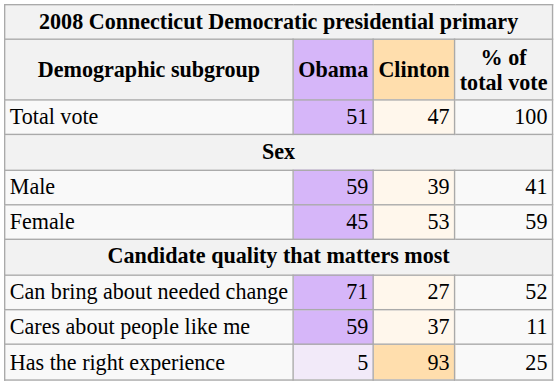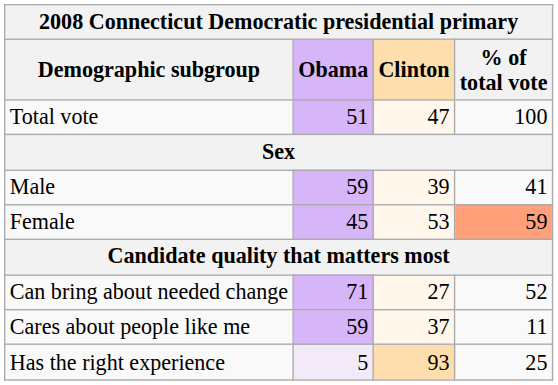(536, 221) no background -> (536, 221) lightsalmon background
